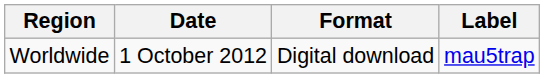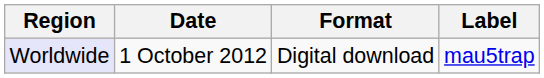(59, 55) no background -> (59, 55) lavender background
